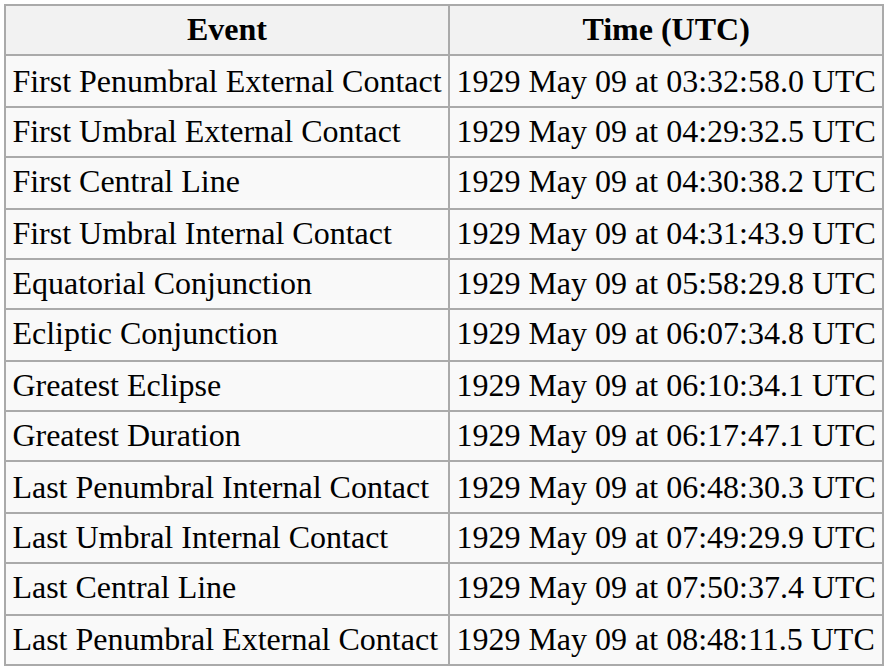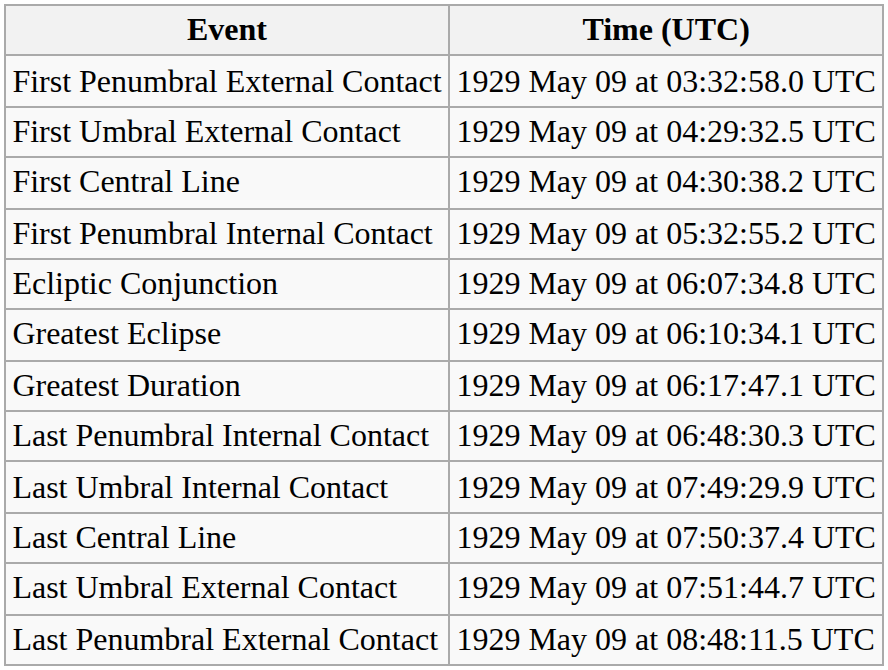- row: (202, 232)
+ row: (223, 232)
- row: (162, 283)
+ row: (205, 588)
